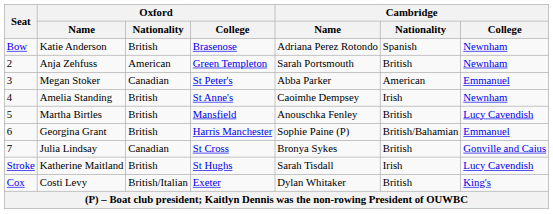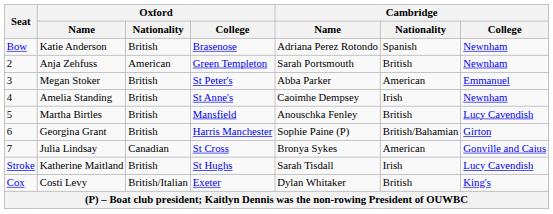(149, 81) Canadian -> (143, 81) British
(487, 132) Emmanuel -> (477, 132) Girton
(397, 149) British -> (404, 149) American
